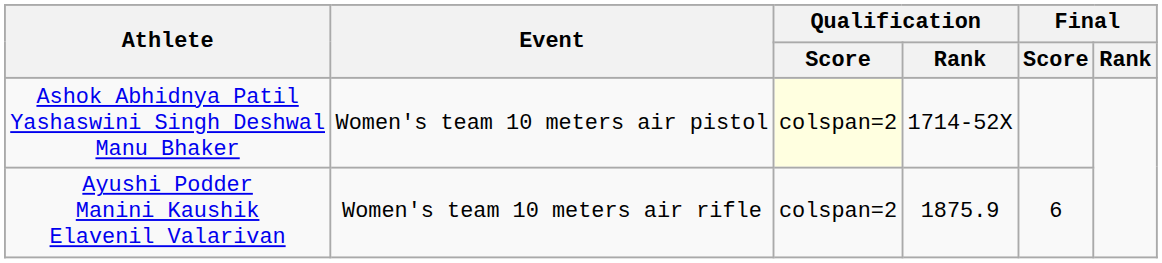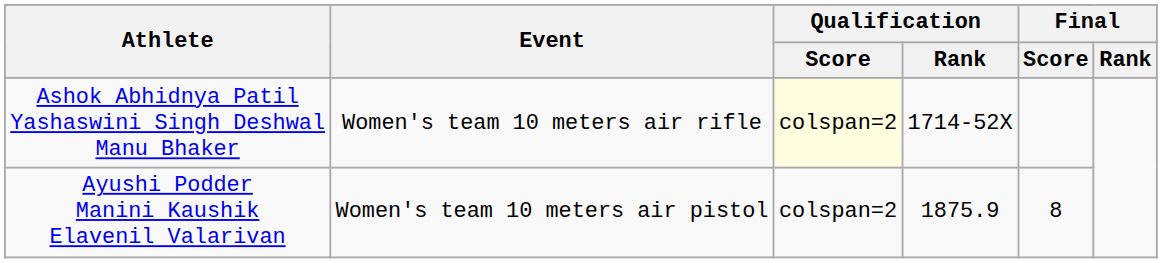(552, 123) Women's team 10 meters air pistol -> (552, 123) Women's team 10 meters air rifle
(552, 212) Women's team 10 meters air rifle -> (552, 212) Women's team 10 meters air pistol
(1056, 212) 6 -> (1056, 212) 8
